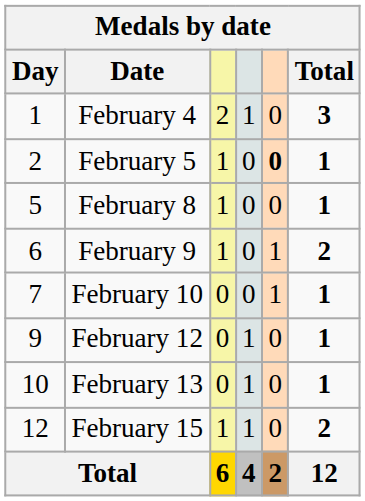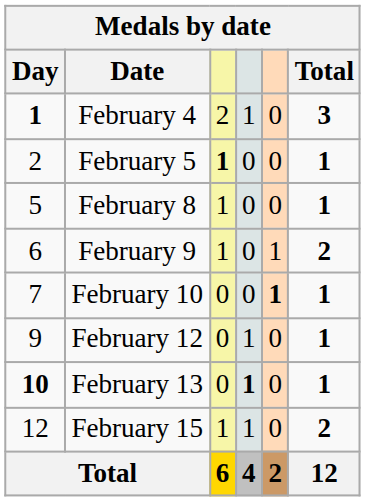(35, 116) normal -> (35, 116) bold
(223, 160) normal -> (223, 160) bold
(275, 160) bold -> (275, 160) normal
(275, 294) normal -> (275, 294) bold
(35, 384) normal -> (35, 384) bold
(249, 384) normal -> (249, 384) bold
